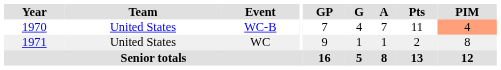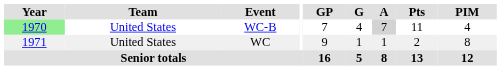(34, 27) no background -> (34, 27) lightgreen background
(384, 27) no background -> (384, 27) lightgrey background
(467, 27) lightsalmon background -> (467, 27) no background
